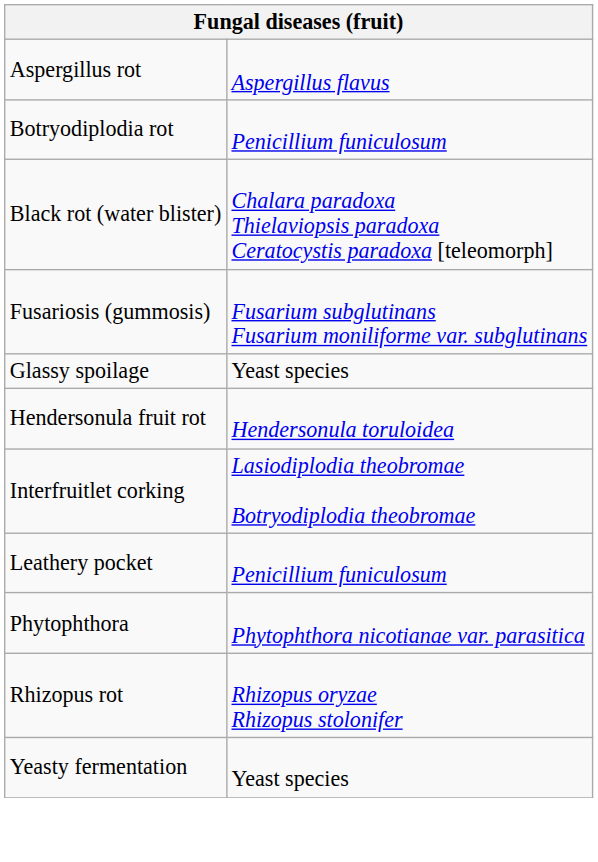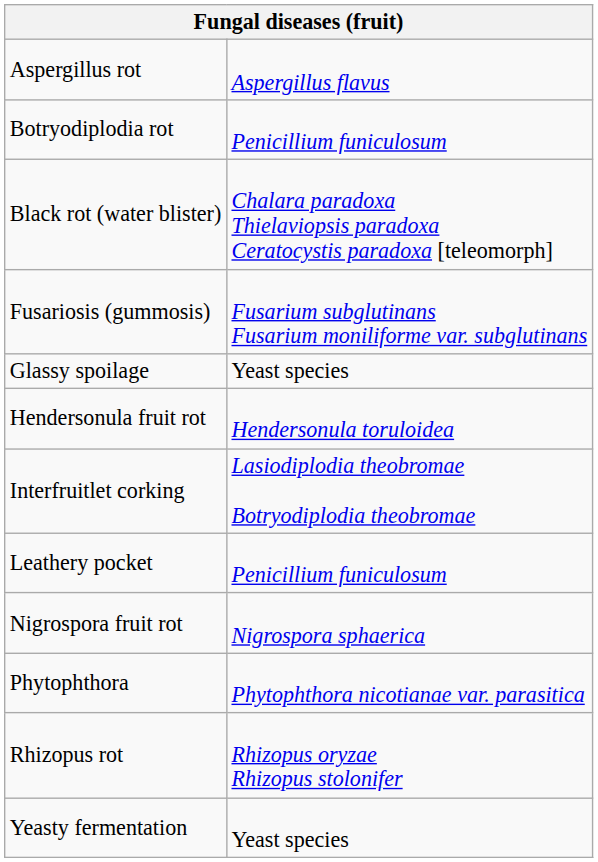+ row: (96, 622)
